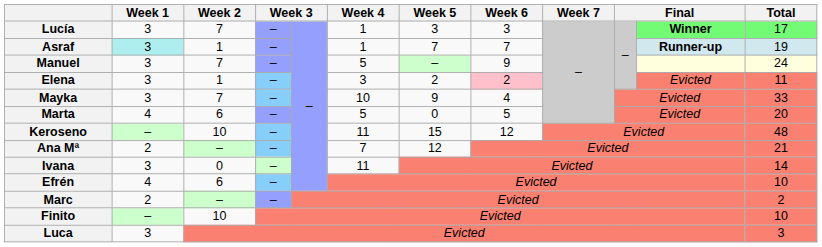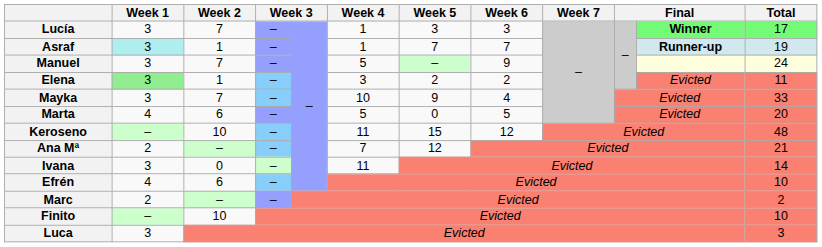(148, 80) no background -> (148, 80) lightgreen background
(507, 80) pink background -> (507, 80) no background
